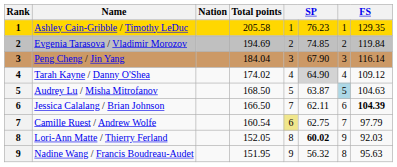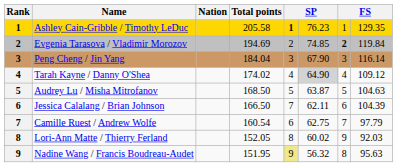(291, 28) normal -> (291, 28) bold
(344, 43) normal -> (344, 43) bold
(344, 91) lightblue background -> (344, 91) no background
(371, 106) bold -> (371, 106) normal
(291, 122) khaki background -> (291, 122) no background
(318, 138) bold -> (318, 138) normal
(291, 153) no background -> (291, 153) khaki background
